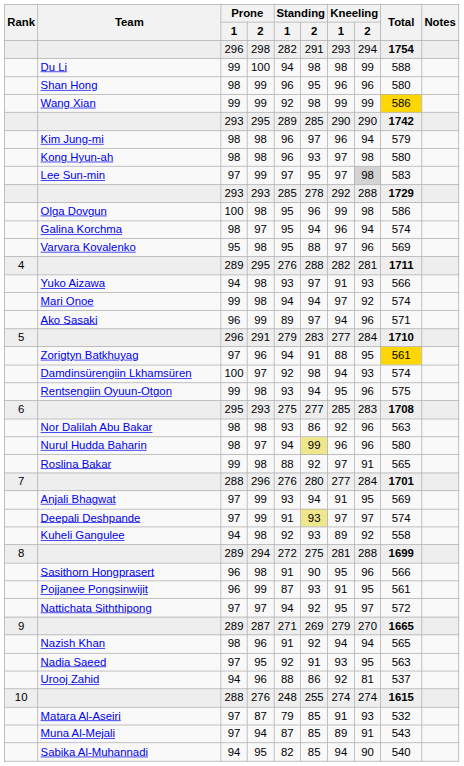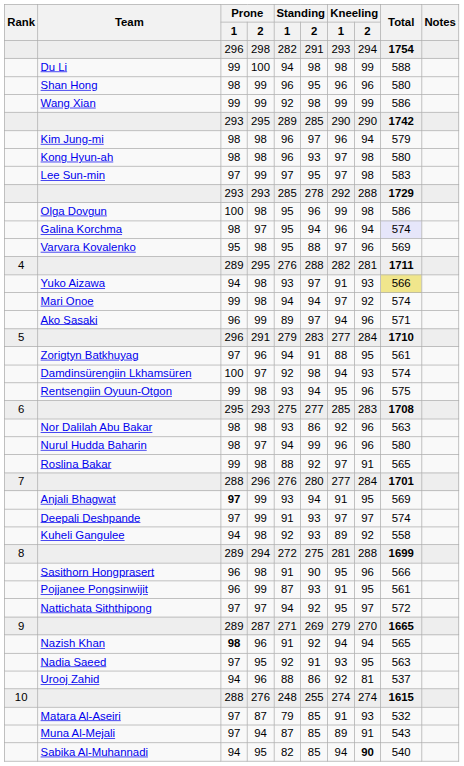(401, 103) gold background -> (401, 103) no background
(368, 175) lightgrey background -> (368, 175) no background
(401, 229) no background -> (401, 229) lavender background
(401, 283) no background -> (401, 283) khaki background
(401, 355) gold background -> (401, 355) no background
(314, 445) khaki background -> (314, 445) no background
(234, 499) normal -> (234, 499) bold
(314, 517) khaki background -> (314, 517) no background
(234, 644) normal -> (234, 644) bold
(368, 752) normal -> (368, 752) bold
